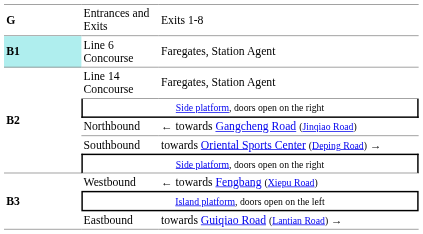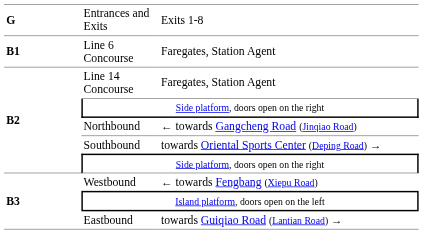(13, 51) paleturquoise background -> (13, 51) no background
